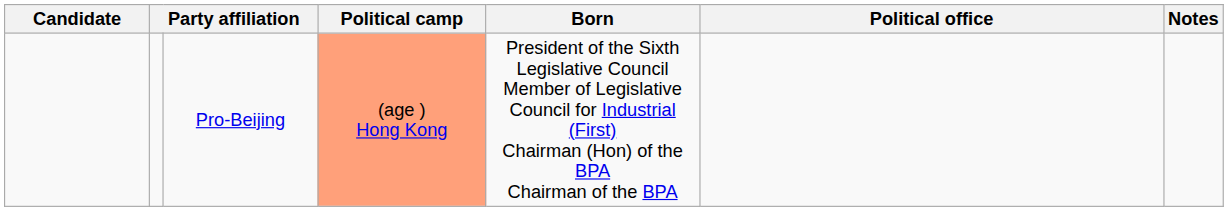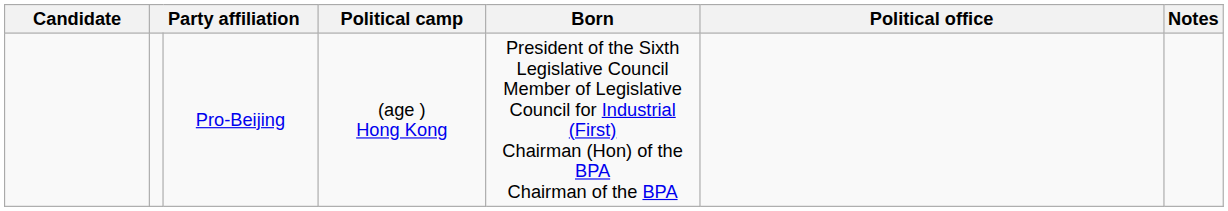(402, 119) lightsalmon background -> (402, 119) no background
